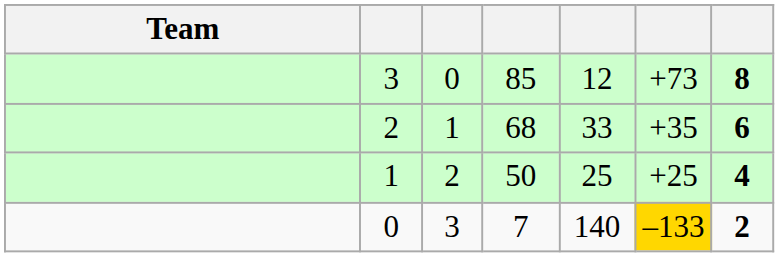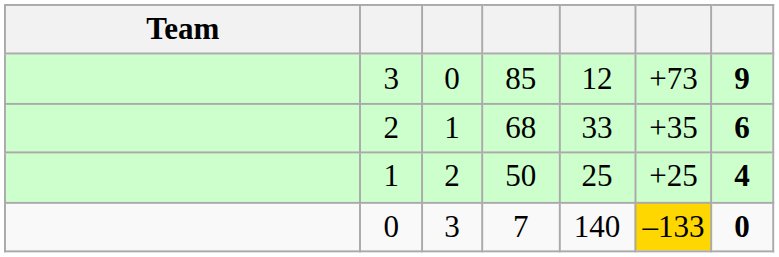(742, 78) 8 -> (742, 78) 9
(742, 226) 2 -> (742, 226) 0
